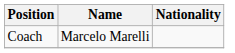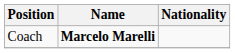(105, 36) normal -> (108, 36) bold
